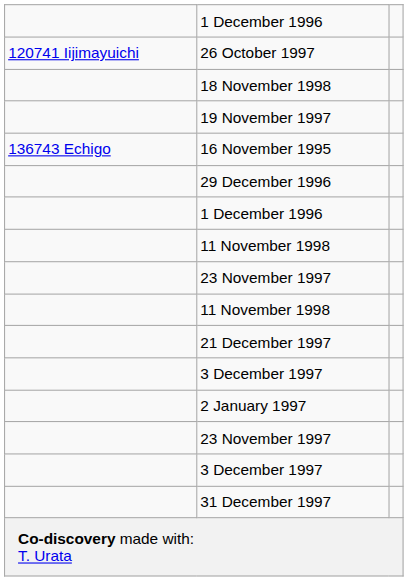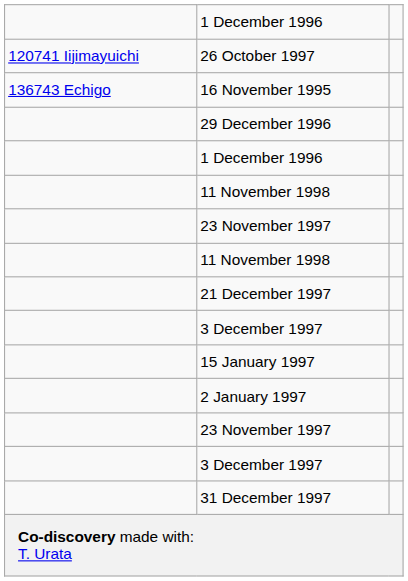- row: (101, 85)
- row: (101, 117)
+ row: (101, 362)
